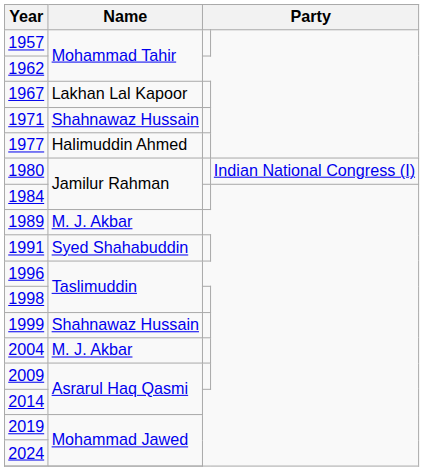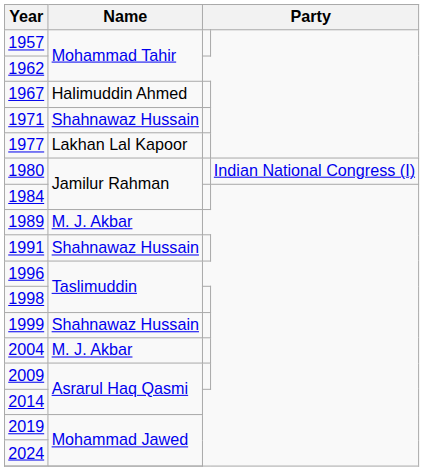(119, 94) Lakhan Lal Kapoor -> (119, 94) Halimuddin Ahmed
(119, 145) Halimuddin Ahmed -> (119, 145) Lakhan Lal Kapoor
(120, 247) Syed Shahabuddin -> (125, 247) Shahnawaz Hussain
